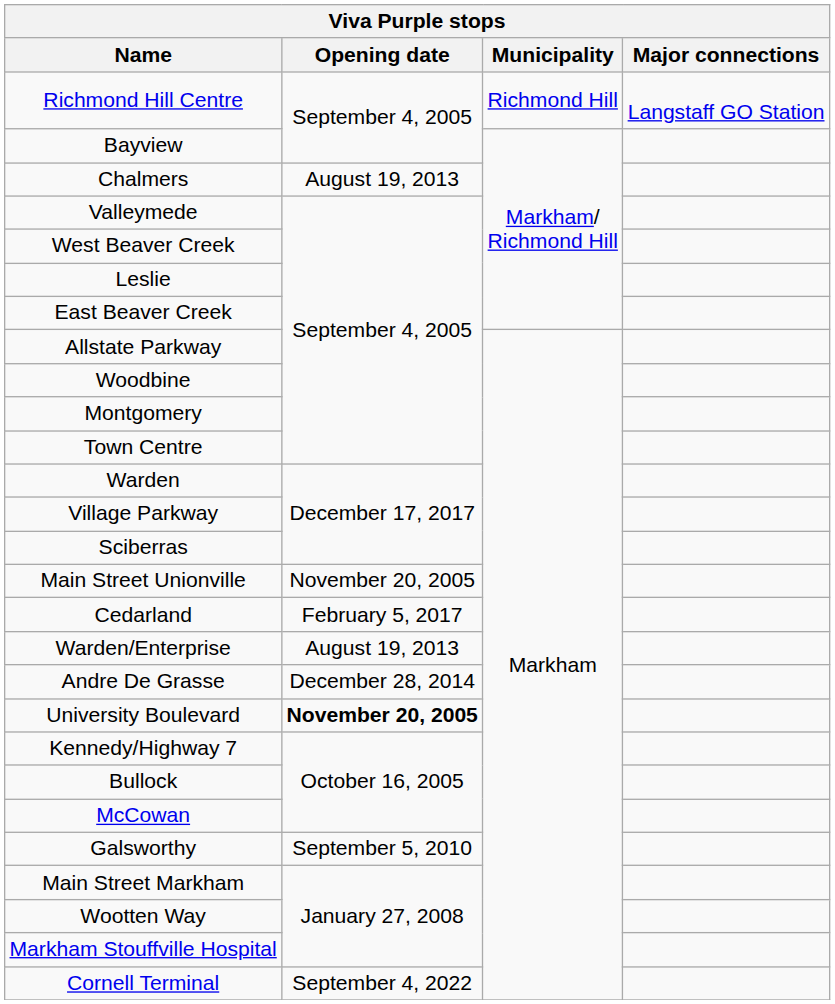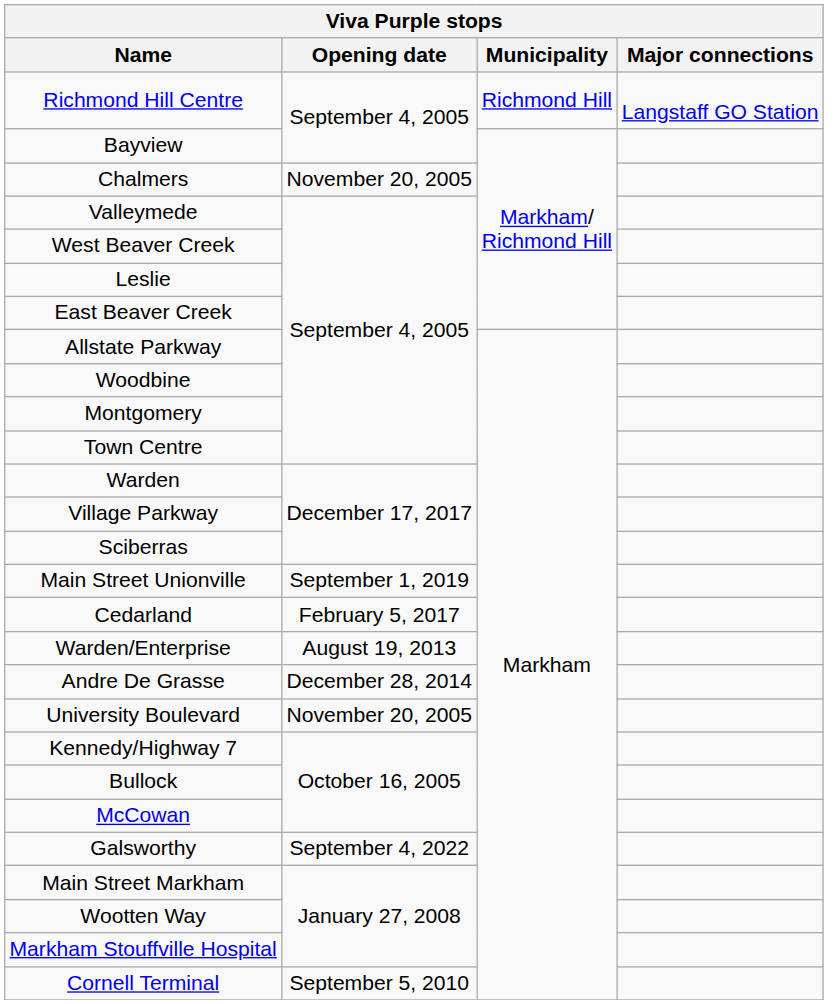(382, 178) August 19, 2013 -> (379, 178) November 20, 2005
(382, 580) November 20, 2005 -> (379, 580) September 1, 2019
(382, 714) bold -> (379, 714) normal
(382, 848) September 5, 2010 -> (379, 848) September 4, 2022
(382, 982) September 4, 2022 -> (379, 982) September 5, 2010
